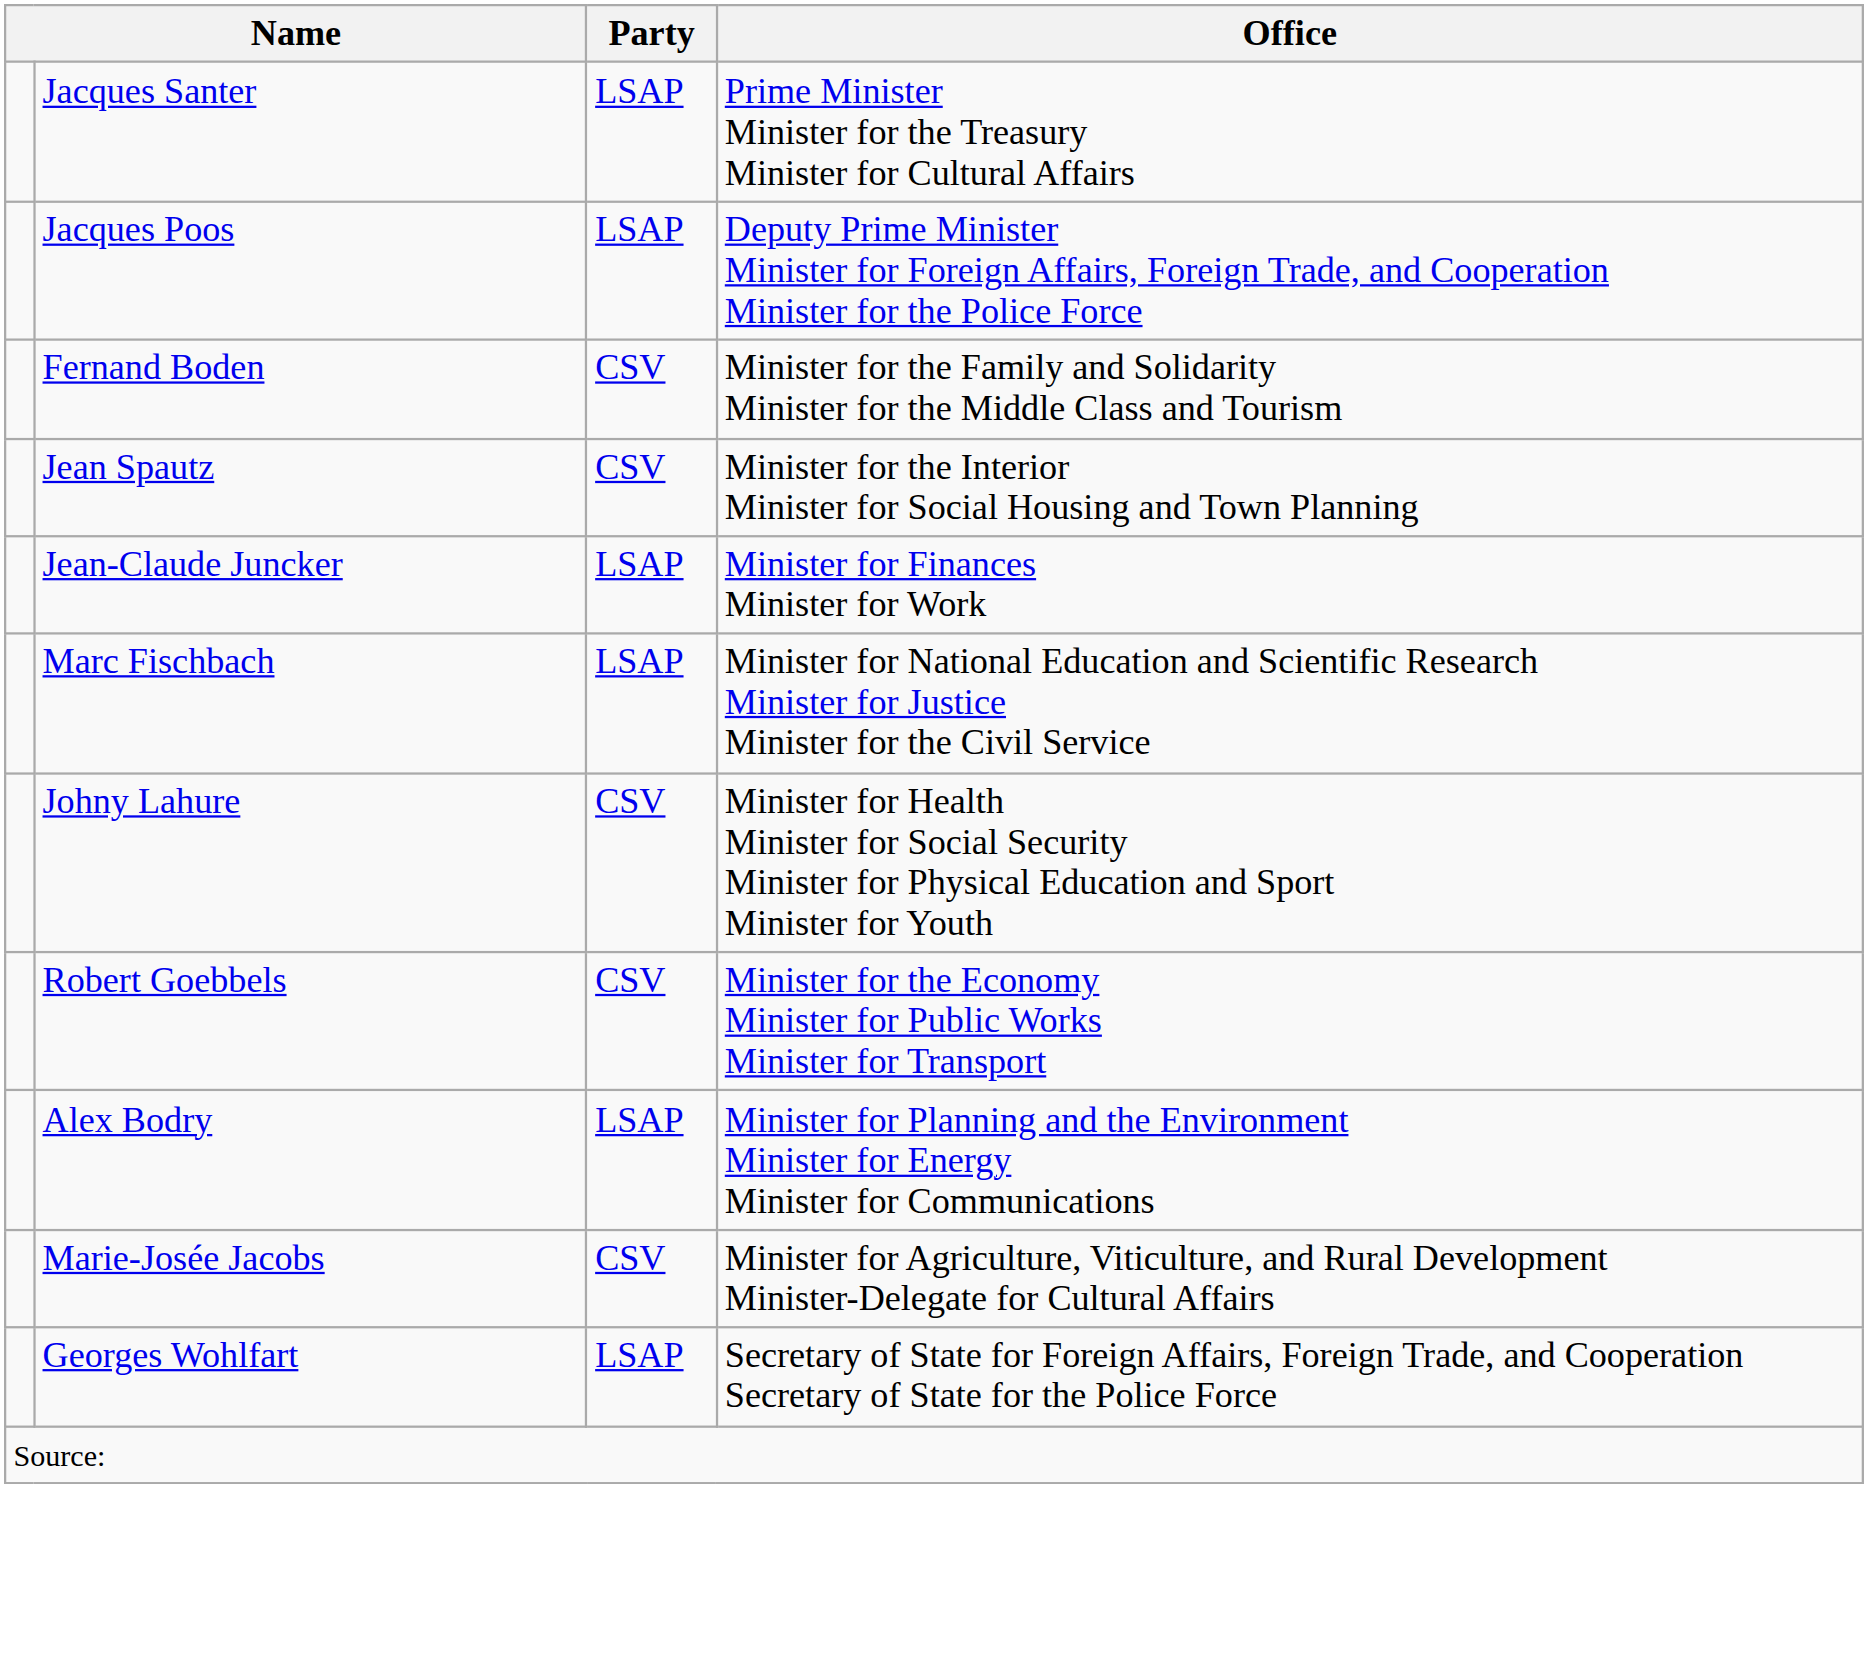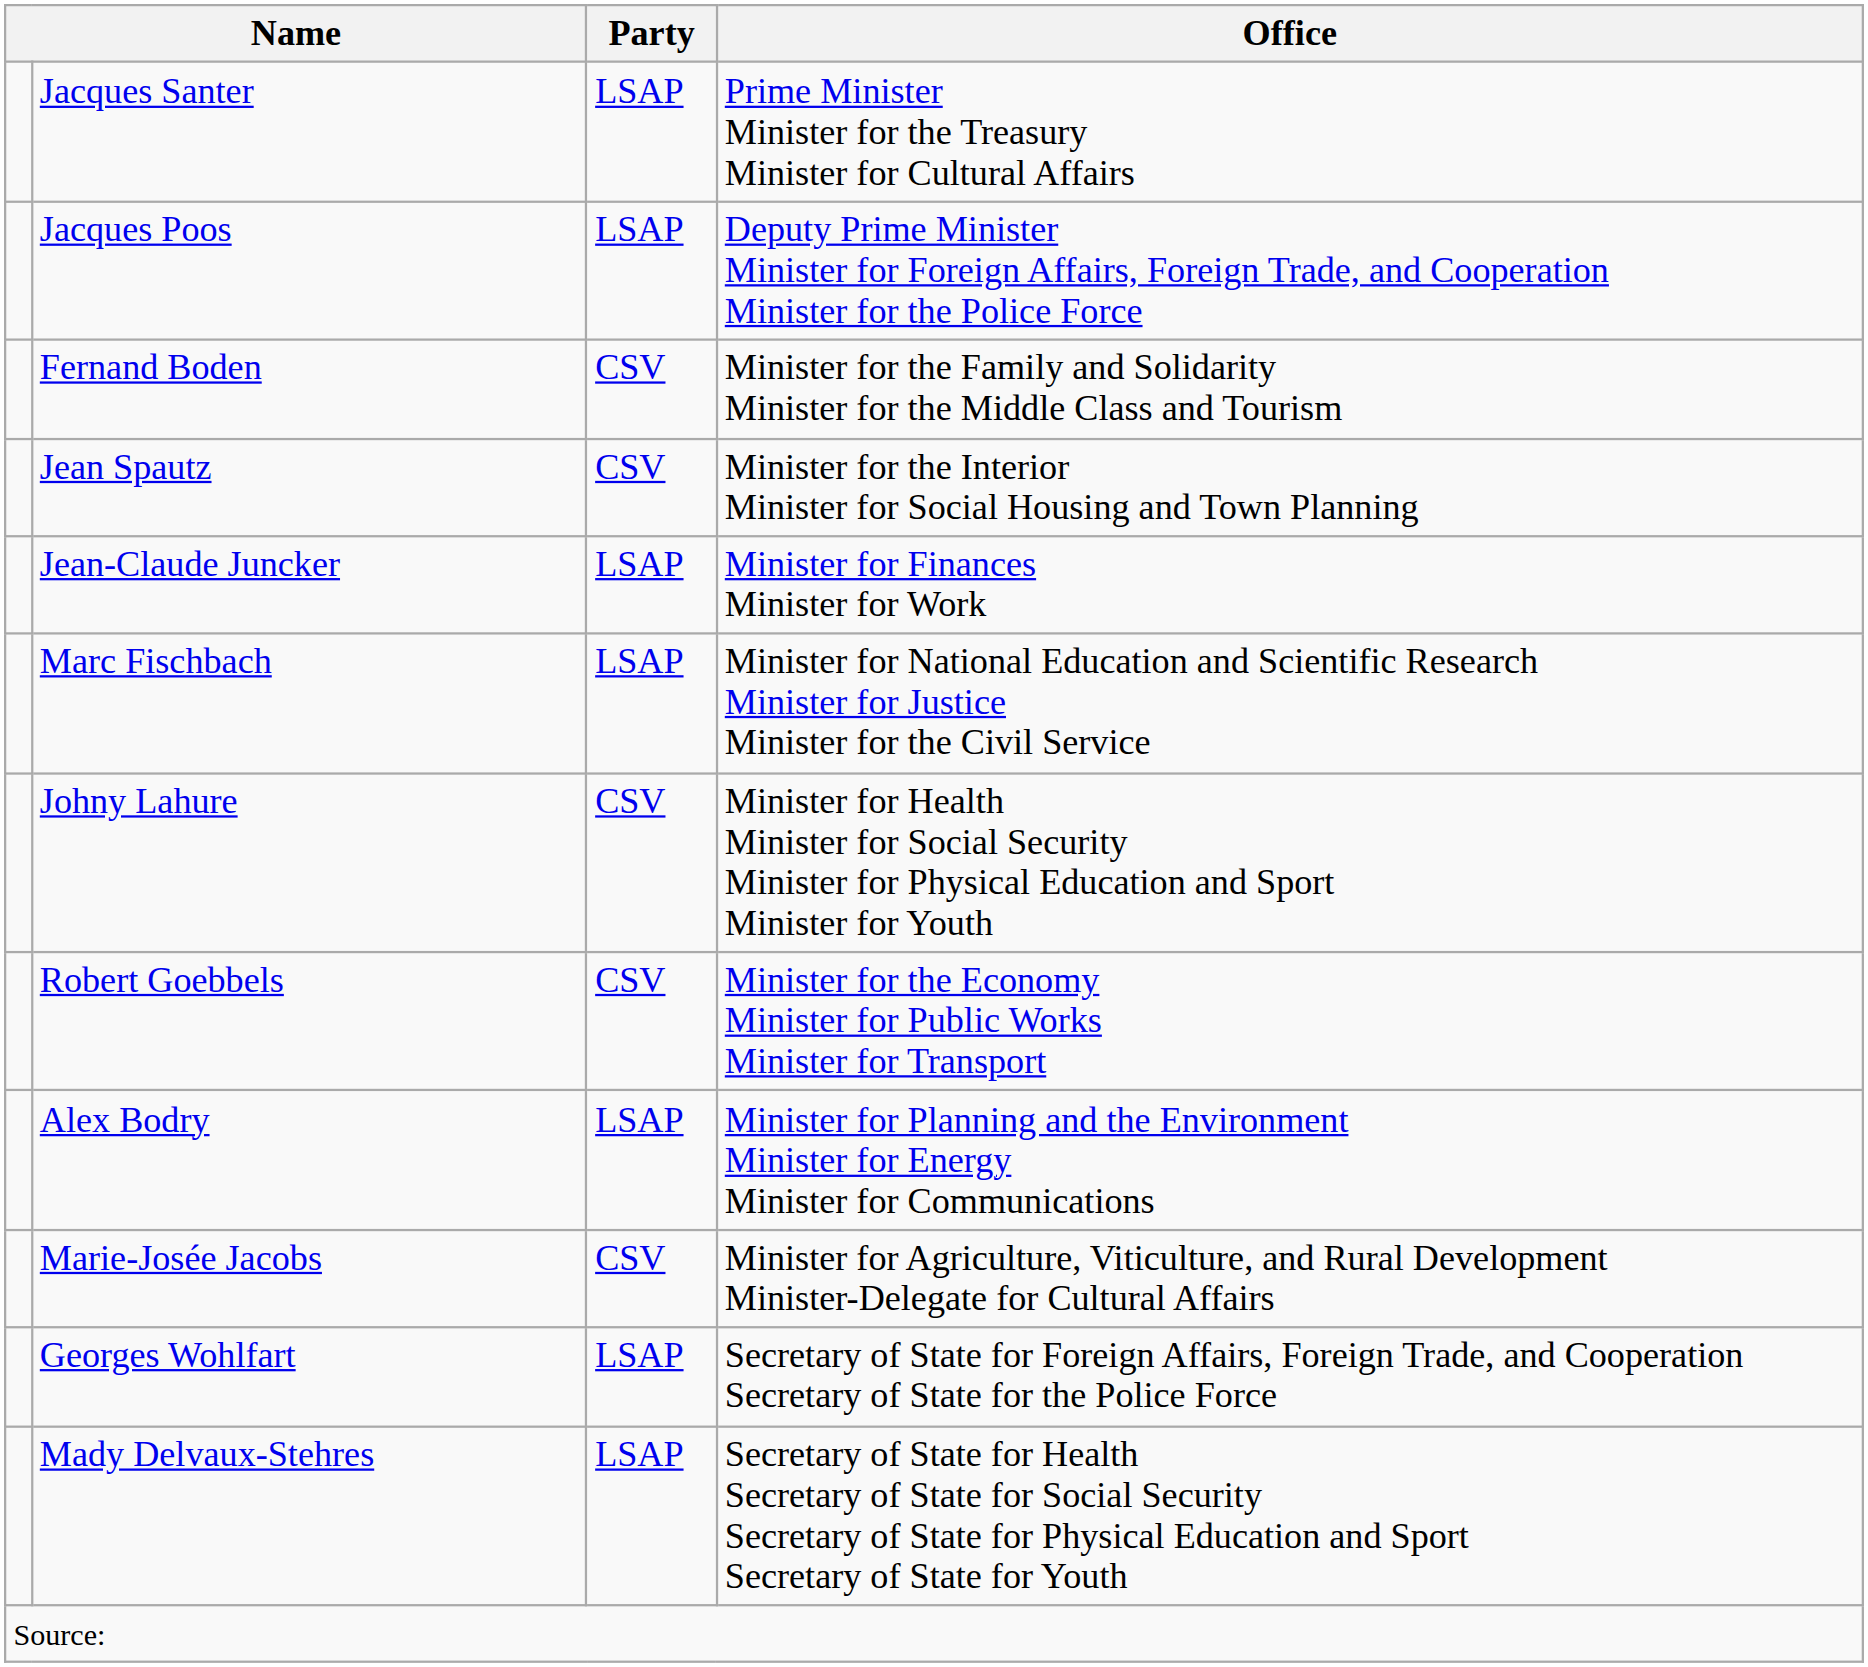+ row: (207, 1453)
